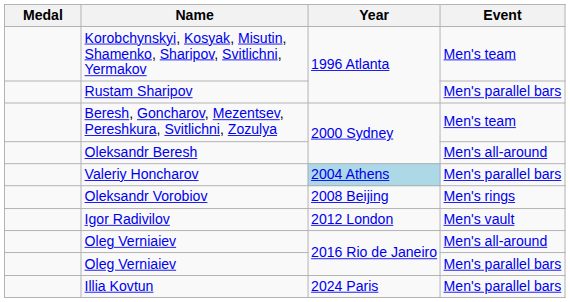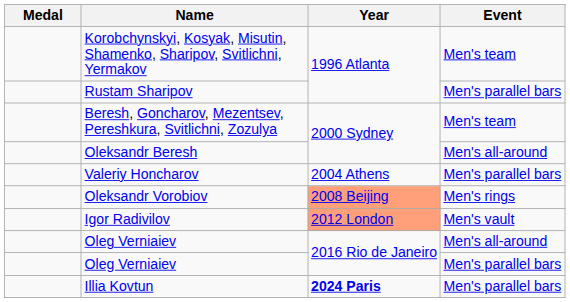(350, 174) lightblue background -> (350, 174) no background
(350, 197) no background -> (350, 197) lightsalmon background
(352, 219) no background -> (352, 219) lightsalmon background
(345, 286) normal -> (346, 286) bold
